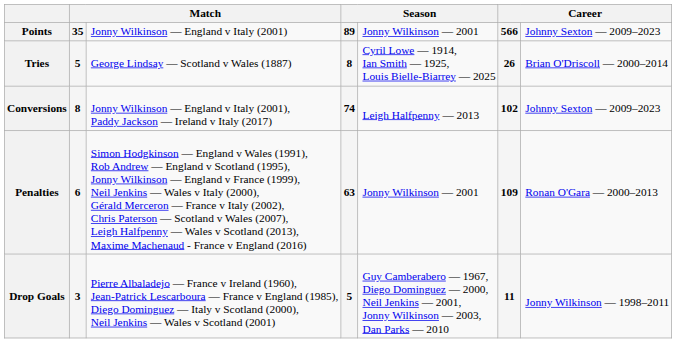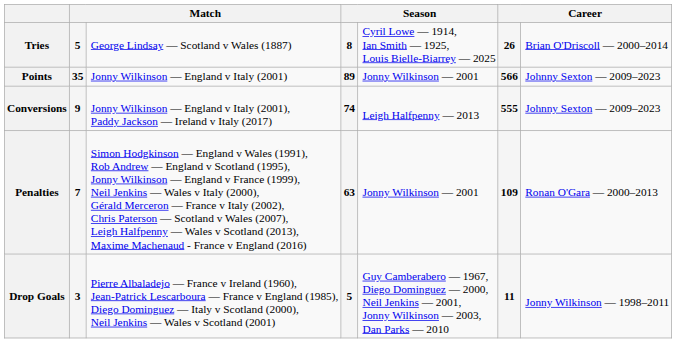rows swapped: (37, 31) <-> (37, 63)
(78, 107) 8 -> (78, 107) 9
(509, 107) 102 -> (509, 107) 555
(78, 191) 6 -> (78, 191) 7
